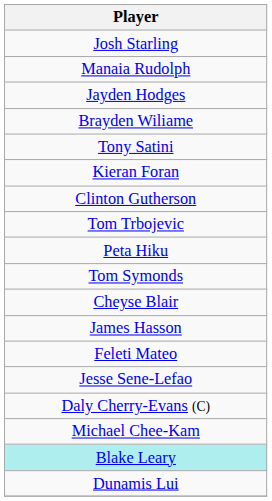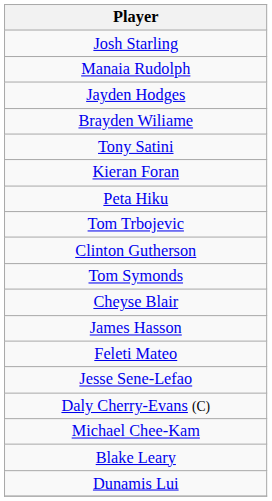(136, 198) Clinton Gutherson -> (136, 198) Peta Hiku
(136, 250) Peta Hiku -> (136, 250) Clinton Gutherson
(136, 457) paleturquoise background -> (136, 457) no background
